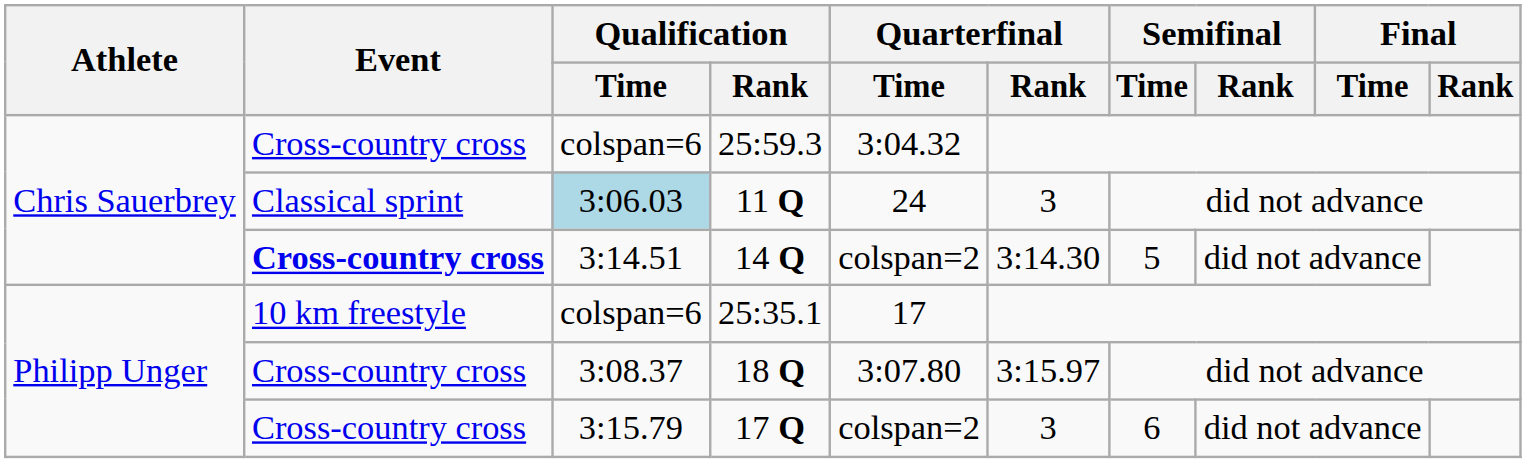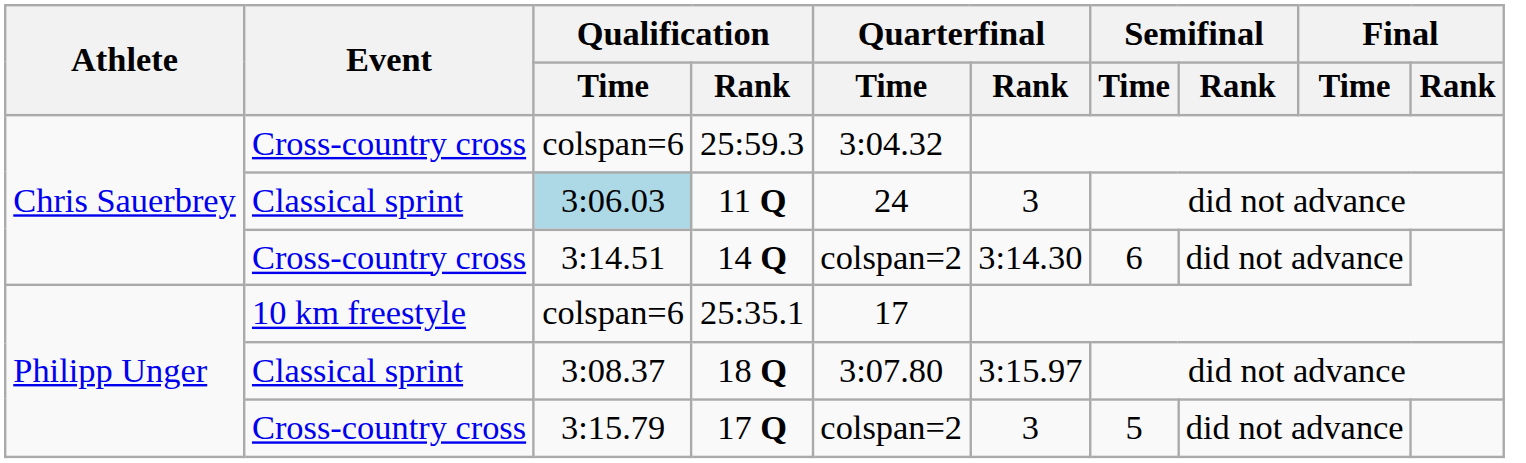(398, 257) bold -> (389, 257) normal
(1152, 257) 5 -> (1134, 257) 6
(389, 370) Cross-country cross -> (358, 370) Classical sprint
(1152, 427) 6 -> (1134, 427) 5
